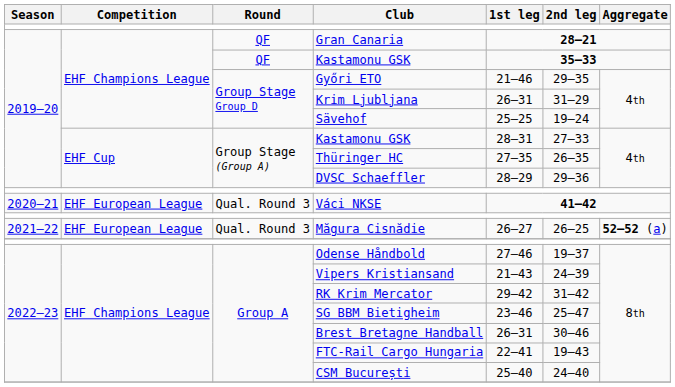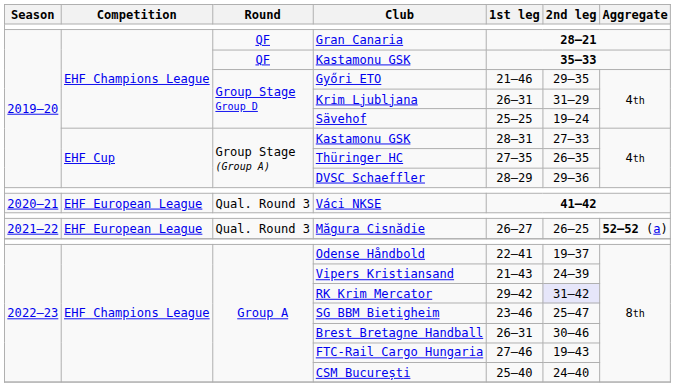(514, 254) 27–46 -> (514, 254) 22–41
(571, 293) no background -> (571, 293) lavender background
(514, 353) 22–41 -> (514, 353) 27–46
